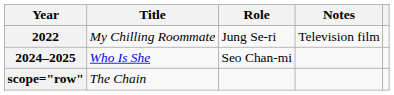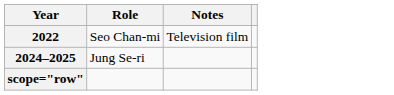- column: (153, 15)
(249, 36) Jung Se-ri -> (125, 36) Seo Chan-mi
(257, 57) Seo Chan-mi -> (117, 57) Jung Se-ri
